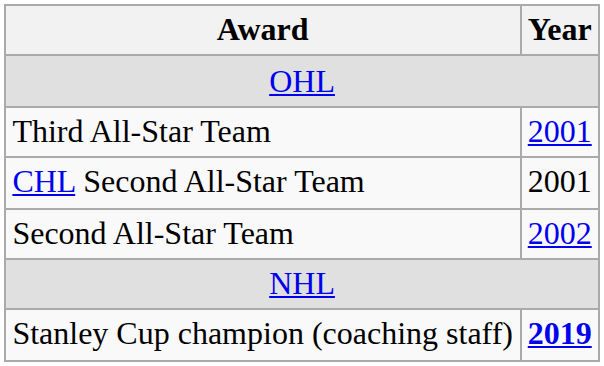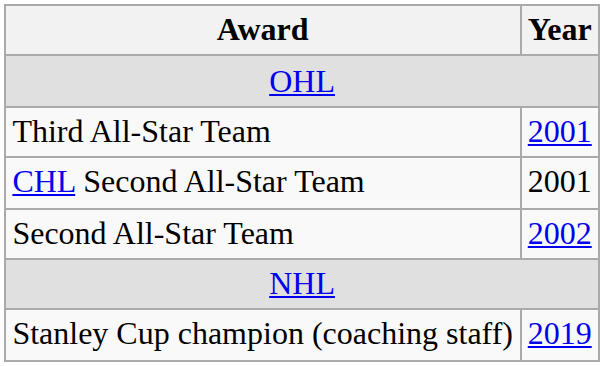(560, 334) bold -> (560, 334) normal
